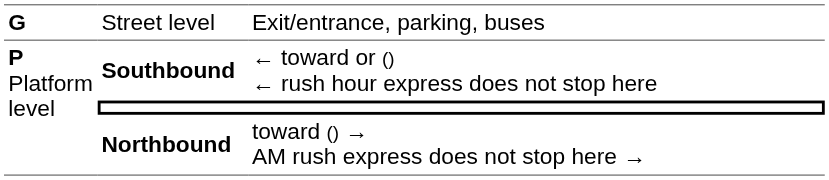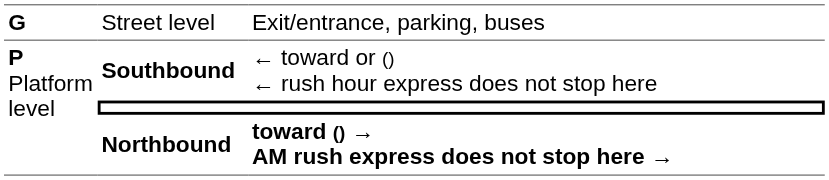(449, 144) normal -> (463, 144) bold
